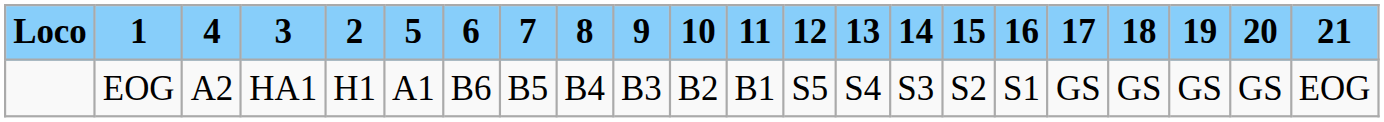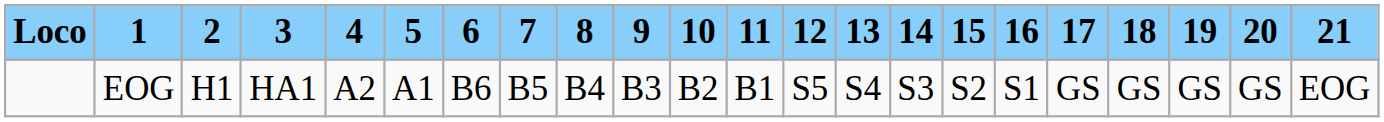columns swapped: (355, 32) <-> (212, 32)
